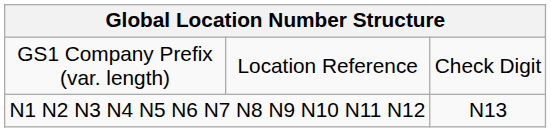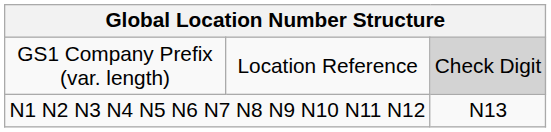(488, 65) no background -> (488, 65) lightgrey background
